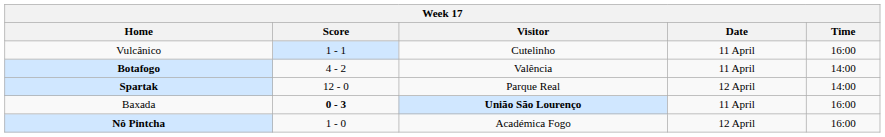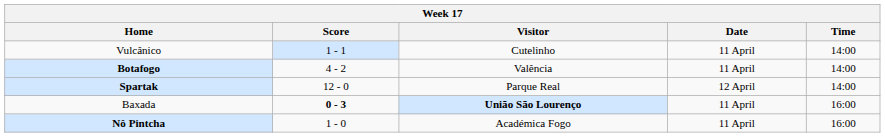(843, 50) 16:00 -> (843, 50) 14:00
(737, 123) 12 April -> (737, 123) 11 April
